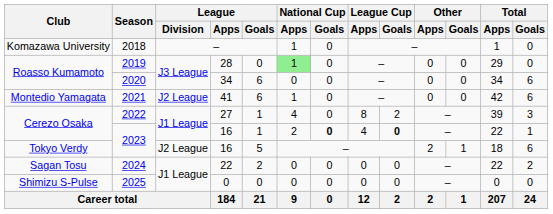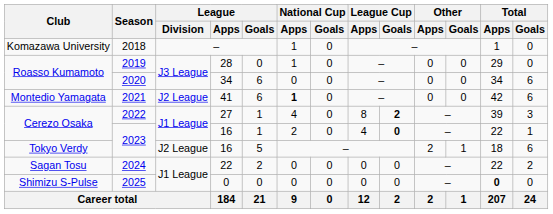(294, 64) lightgreen background -> (294, 64) no background
(294, 98) normal -> (294, 98) bold
(397, 115) normal -> (397, 115) bold
(329, 132) bold -> (329, 132) normal
(497, 183) normal -> (497, 183) bold
